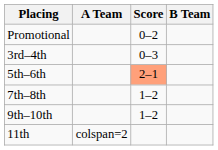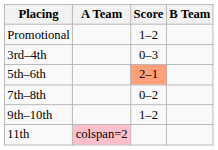(148, 34) 0–2 -> (148, 34) 1–2
(148, 94) 1–2 -> (148, 94) 0–2
(102, 134) no background -> (102, 134) pink background
